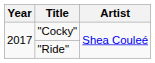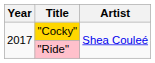(57, 31) no background -> (57, 31) gold background
(53, 49) no background -> (53, 49) pink background
